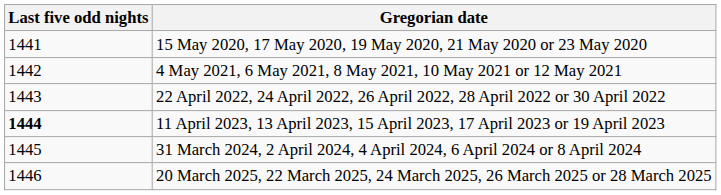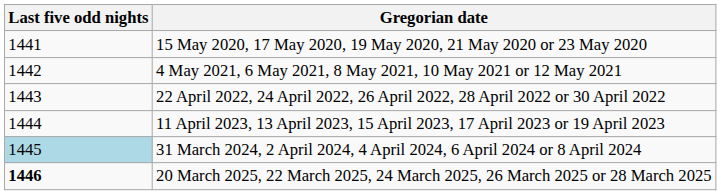(25, 123) bold -> (25, 123) normal
(25, 149) no background -> (25, 149) lightblue background
(25, 176) normal -> (25, 176) bold
